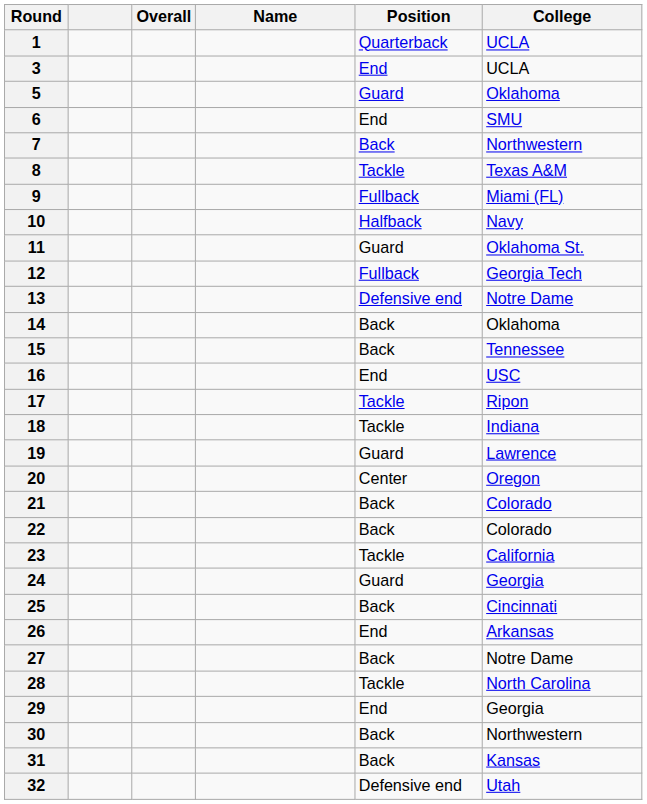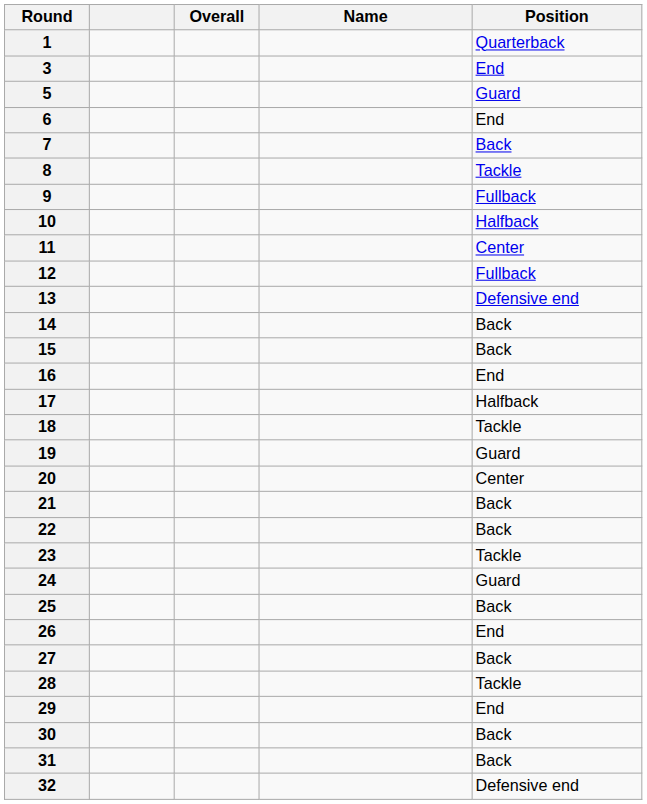- column: (562, 17)
(381, 247) Guard -> (500, 247) Center
(382, 401) Tackle -> (507, 401) Halfback
